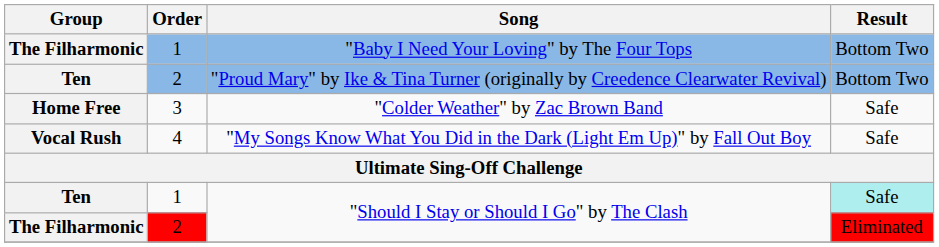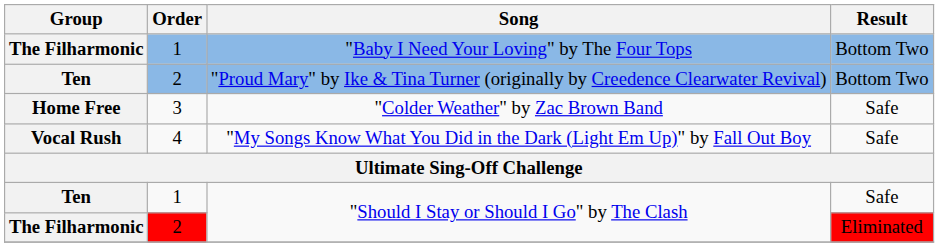(882, 197) paleturquoise background -> (882, 197) no background
